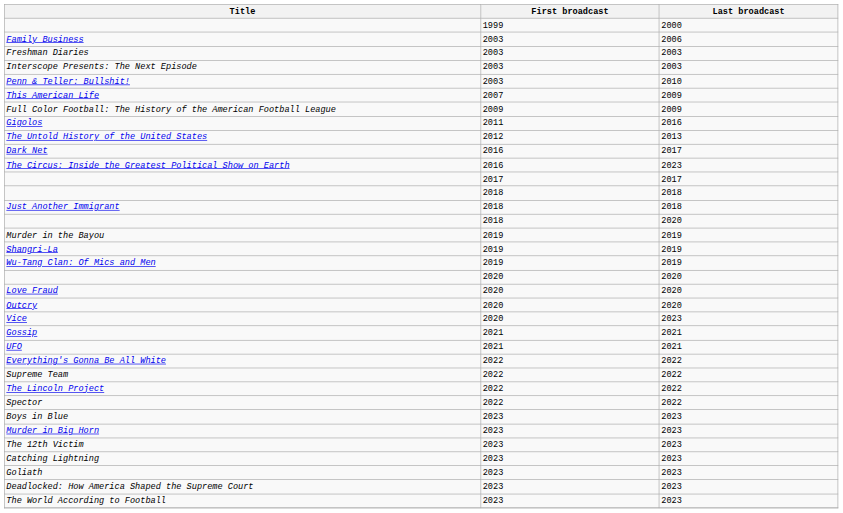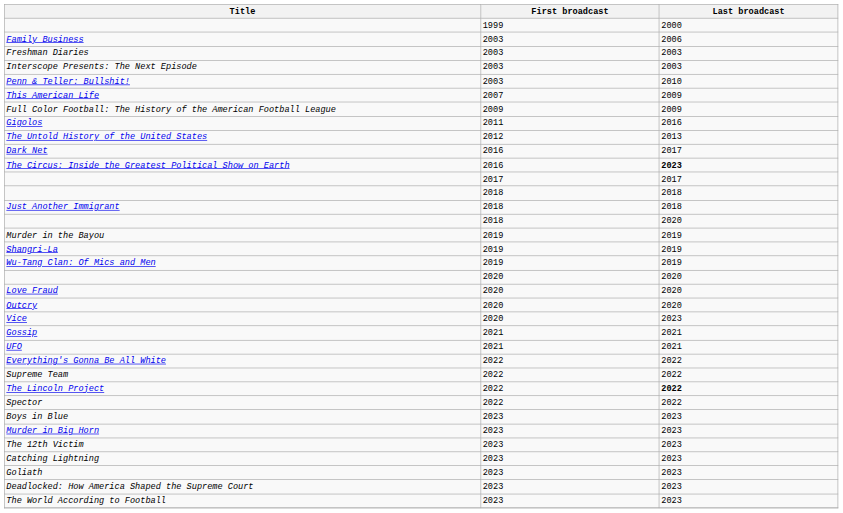(672, 165) normal -> (672, 165) bold
(672, 389) normal -> (672, 389) bold
